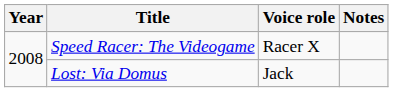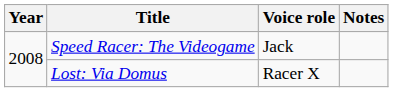(291, 45) Racer X -> (278, 45) Jack
(278, 73) Jack -> (291, 73) Racer X
